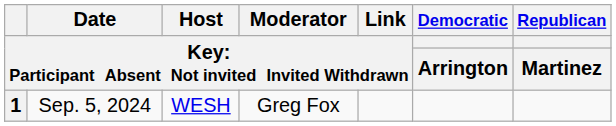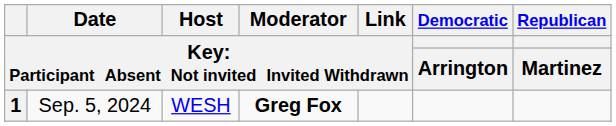(298, 105) normal -> (298, 105) bold
